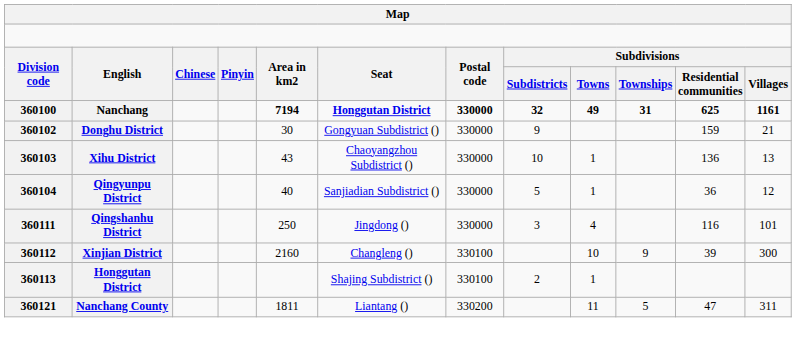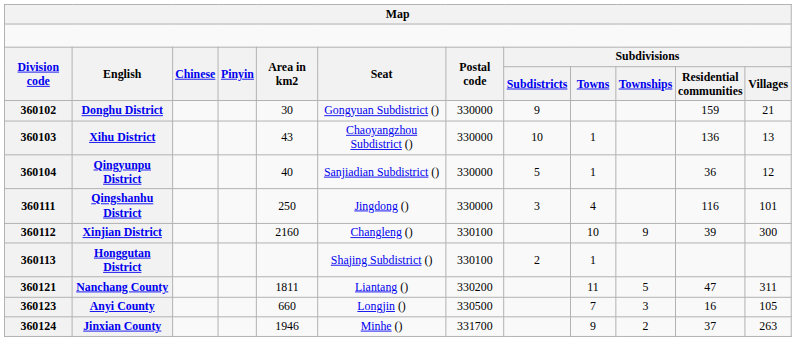- row: (122, 111)
+ row: (122, 307)
+ row: (122, 326)
